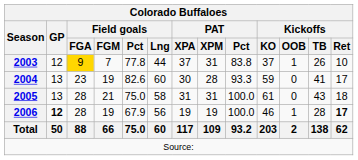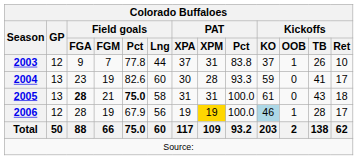(80, 63) gold background -> (80, 63) no background
(80, 96) normal -> (80, 96) bold
(135, 96) normal -> (135, 96) bold
(57, 113) bold -> (57, 113) normal
(212, 113) no background -> (212, 113) gold background
(268, 113) no background -> (268, 113) lightblue background
(342, 113) bold -> (342, 113) normal
